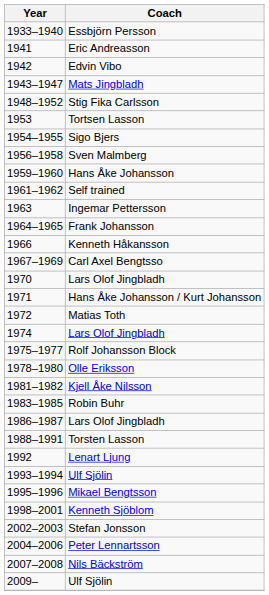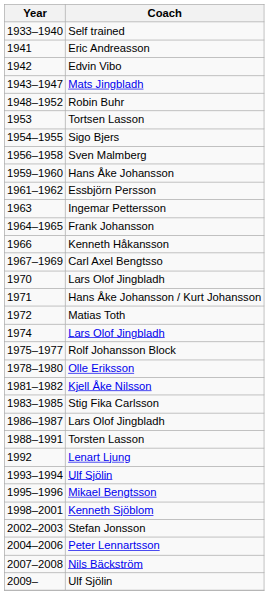(112, 31) Essbjörn Persson -> (96, 31) Self trained
(114, 102) Stig Fika Carlsson -> (96, 102) Robin Buhr
(96, 191) Self trained -> (112, 191) Essbjörn Persson
(96, 404) Robin Buhr -> (114, 404) Stig Fika Carlsson
